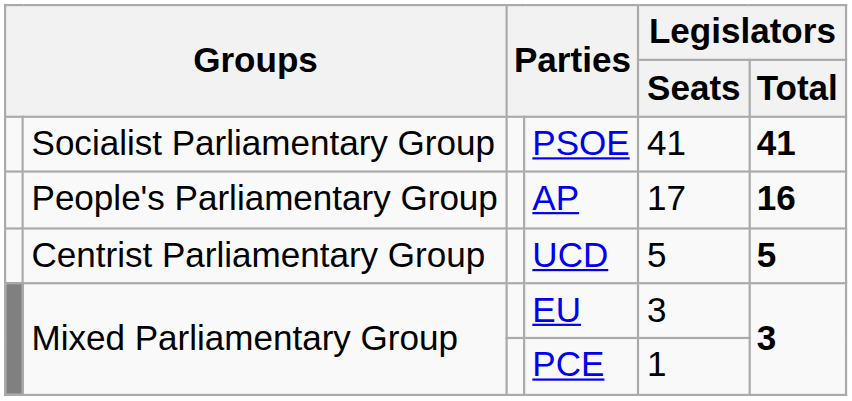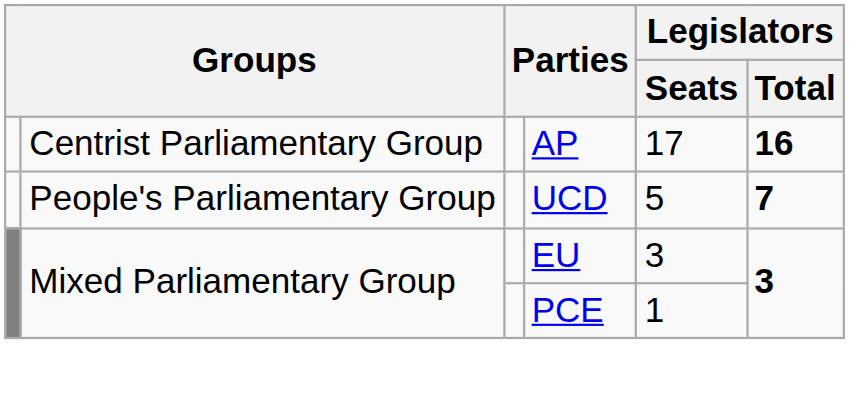- row: (581, 143)
(265, 198) People's Parliamentary Group -> (256, 143) Centrist Parliamentary Group
(258, 254) Centrist Parliamentary Group -> (262, 198) People's Parliamentary Group
(766, 254) 5 -> (764, 198) 7
